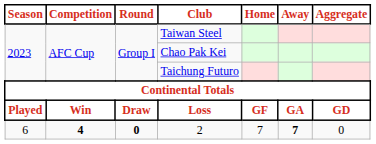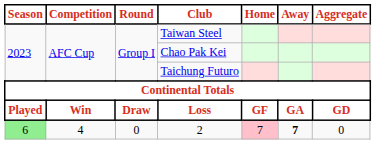(25, 129) no background -> (25, 129) lightgreen background
(80, 129) bold -> (80, 129) normal
(136, 129) bold -> (136, 129) normal
(260, 129) no background -> (260, 129) pink background
